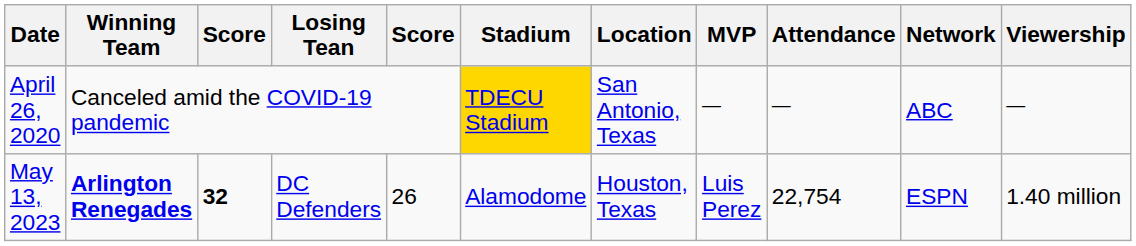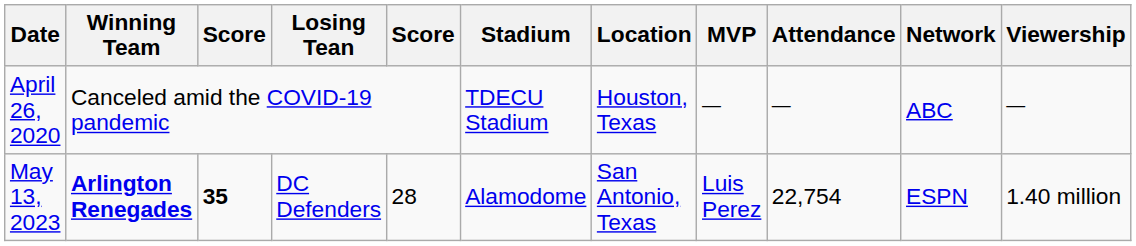(507, 109) gold background -> (507, 109) no background
(639, 109) San Antonio, Texas -> (642, 109) Houston, Texas
(215, 196) 32 -> (215, 196) 35
(404, 196) 26 -> (404, 196) 28
(642, 196) Houston, Texas -> (639, 196) San Antonio, Texas
